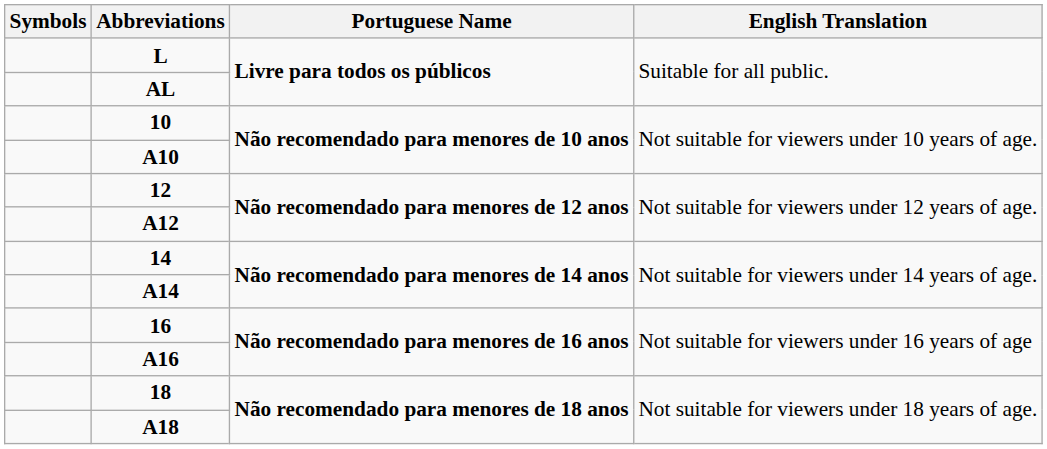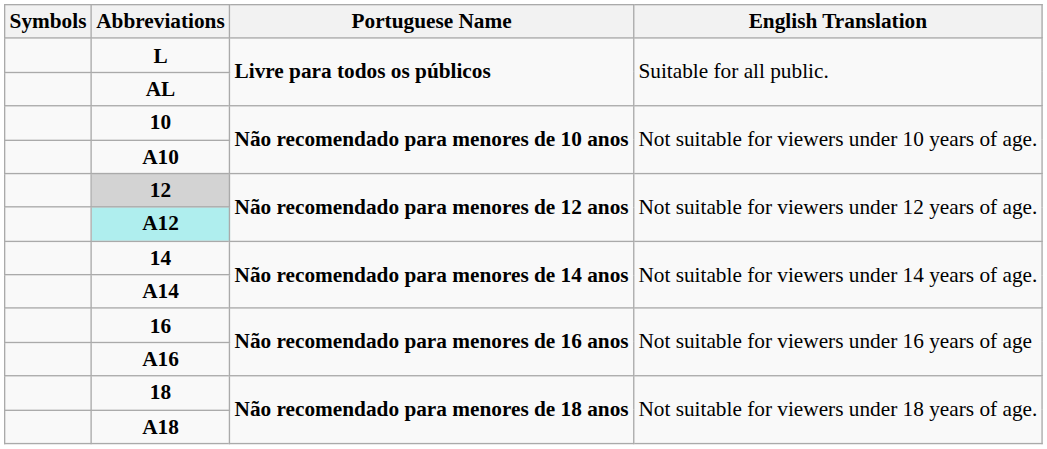(160, 190) no background -> (160, 190) lightgrey background
(160, 223) no background -> (160, 223) paleturquoise background
